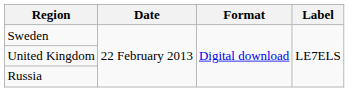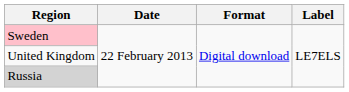(28, 35) no background -> (28, 35) pink background
(25, 76) no background -> (25, 76) lightgrey background
